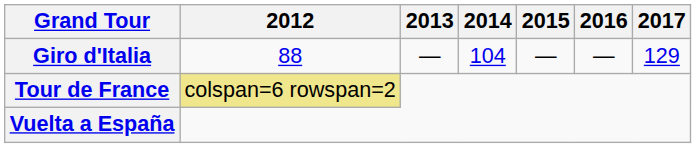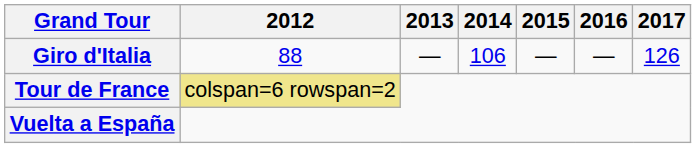(488, 55) 104 -> (488, 55) 106
(662, 55) 129 -> (662, 55) 126
